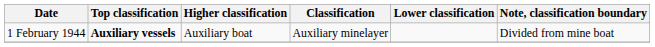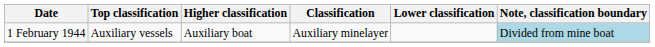(133, 32) bold -> (132, 32) normal
(557, 32) no background -> (557, 32) lightblue background
